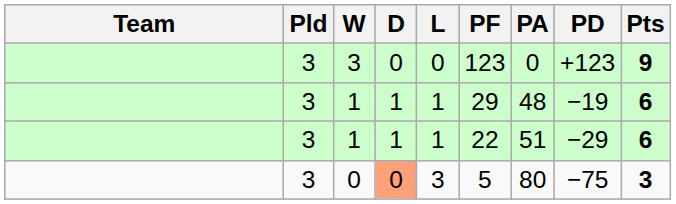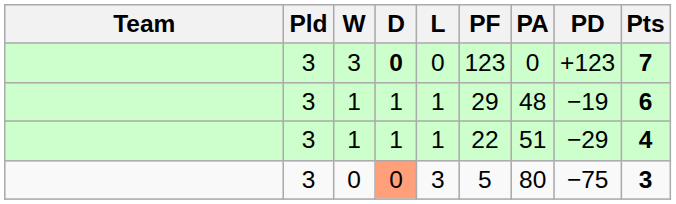(396, 62) normal -> (396, 62) bold
(646, 62) 9 -> (646, 62) 7
(646, 140) 6 -> (646, 140) 4
